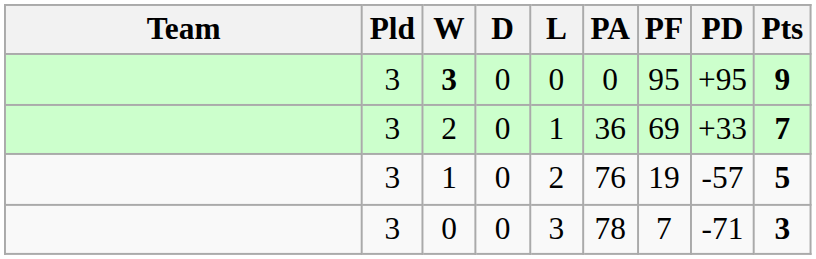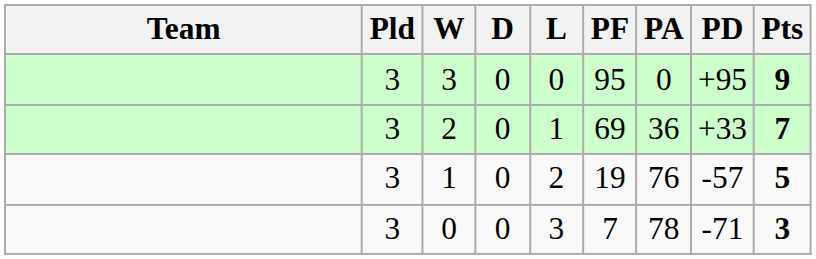columns swapped: (664, 29) <-> (610, 29)
(449, 79) bold -> (449, 79) normal
